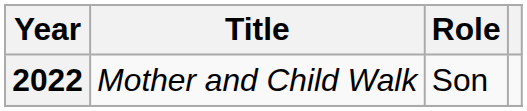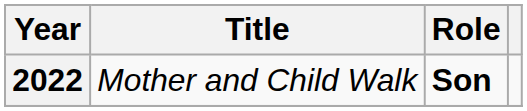(460, 79) normal -> (462, 79) bold
